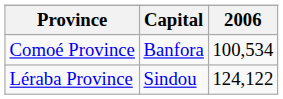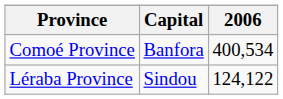(243, 49) 100,534 -> (243, 49) 400,534
